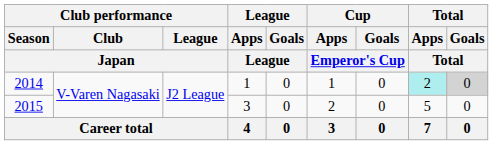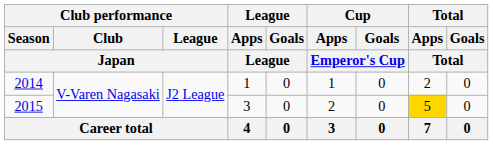(427, 83) paleturquoise background -> (427, 83) no background
(467, 83) lightgrey background -> (467, 83) no background
(427, 106) no background -> (427, 106) gold background
